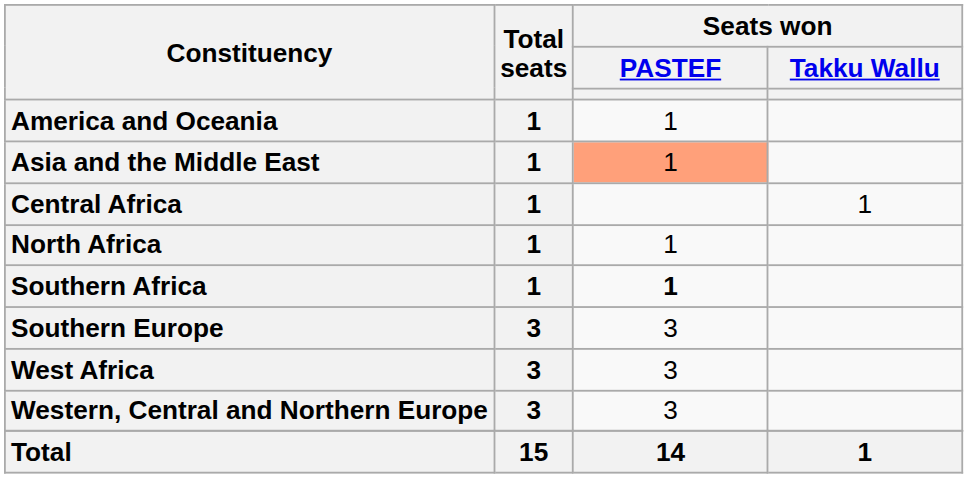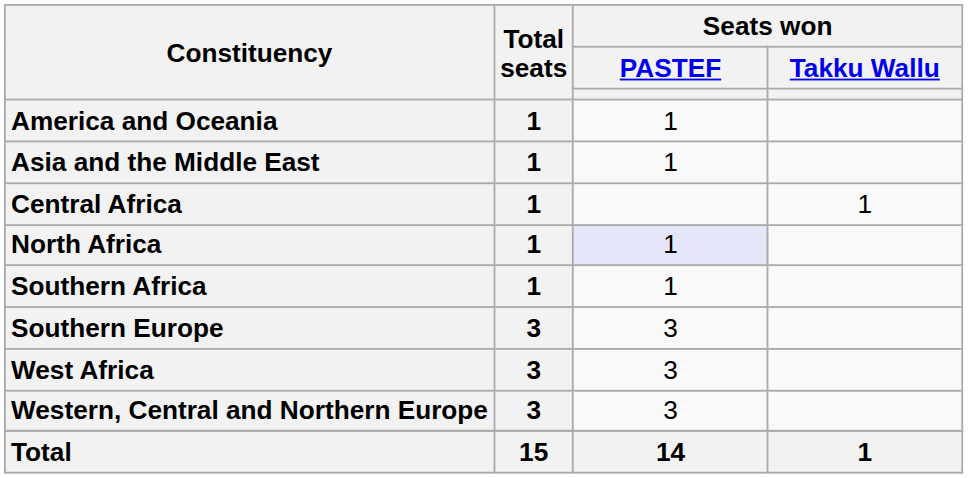(670, 163) lightsalmon background -> (670, 163) no background
(670, 245) no background -> (670, 245) lavender background
(670, 287) bold -> (670, 287) normal
